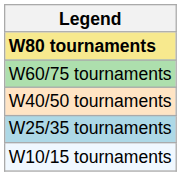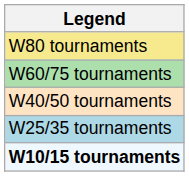(82, 46) bold -> (78, 46) normal
(90, 156) normal -> (95, 156) bold
